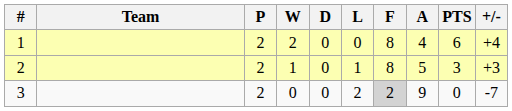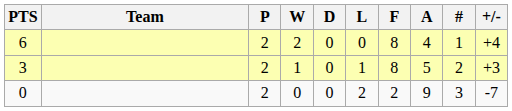columns swapped: (21, 17) <-> (457, 17)
(390, 93) lightgrey background -> (394, 93) no background
